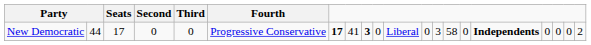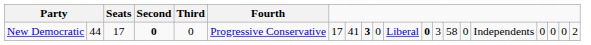(154, 31) normal -> (154, 31) bold
(337, 31) bold -> (337, 31) normal
(427, 31) normal -> (427, 31) bold
(506, 31) bold -> (504, 31) normal
